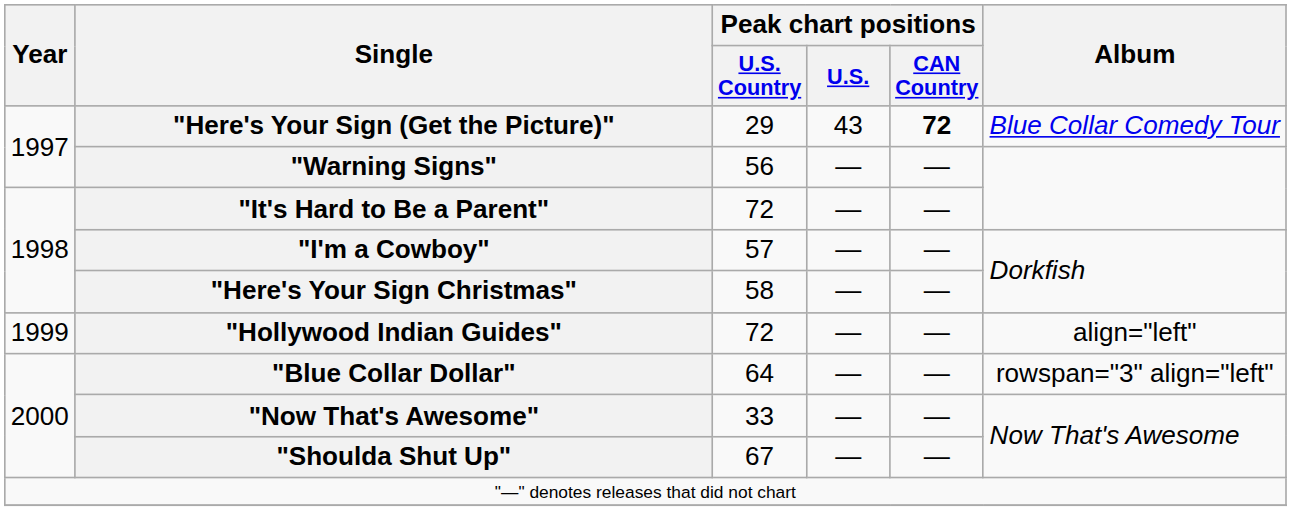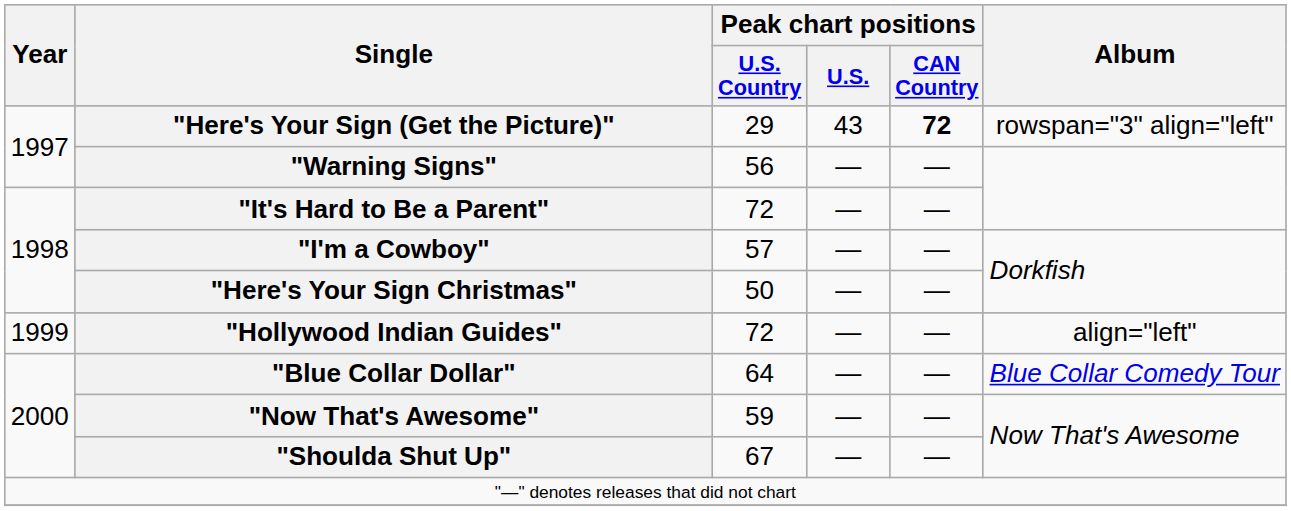(1135, 125) Blue Collar Comedy Tour -> (1135, 125) rowspan="3" align="left"
(760, 291) 58 -> (760, 291) 50
(1135, 373) rowspan="3" align="left" -> (1135, 373) Blue Collar Comedy Tour
(760, 415) 33 -> (760, 415) 59
